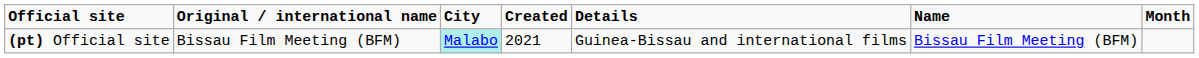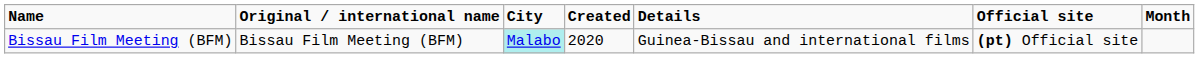columns swapped: (932, 17) <-> (66, 17)
(523, 41) 2021 -> (586, 41) 2020
